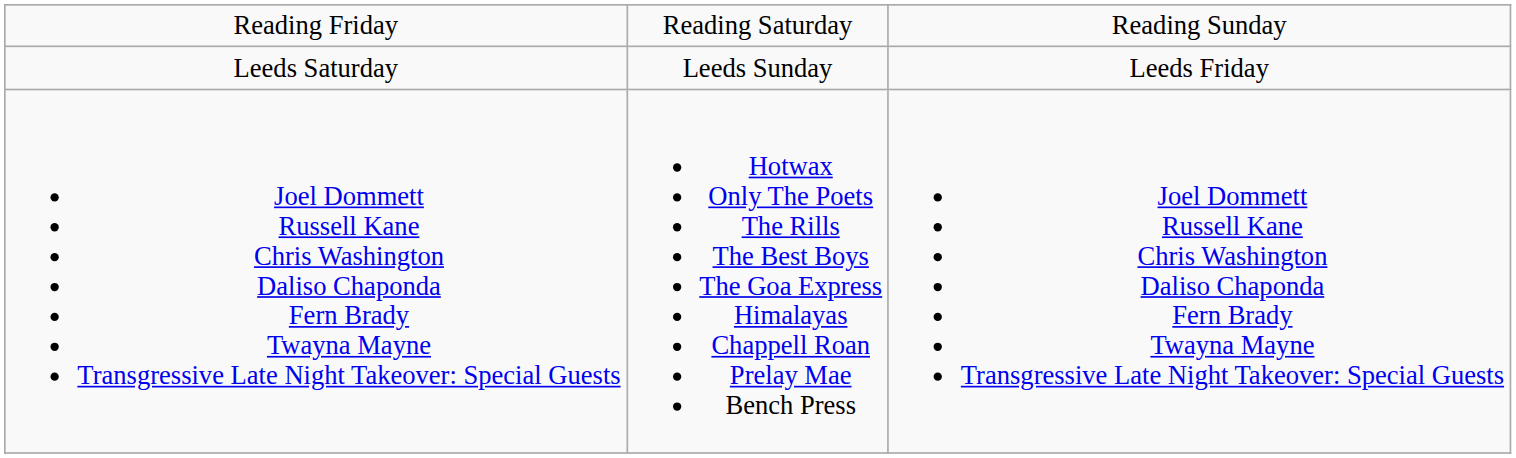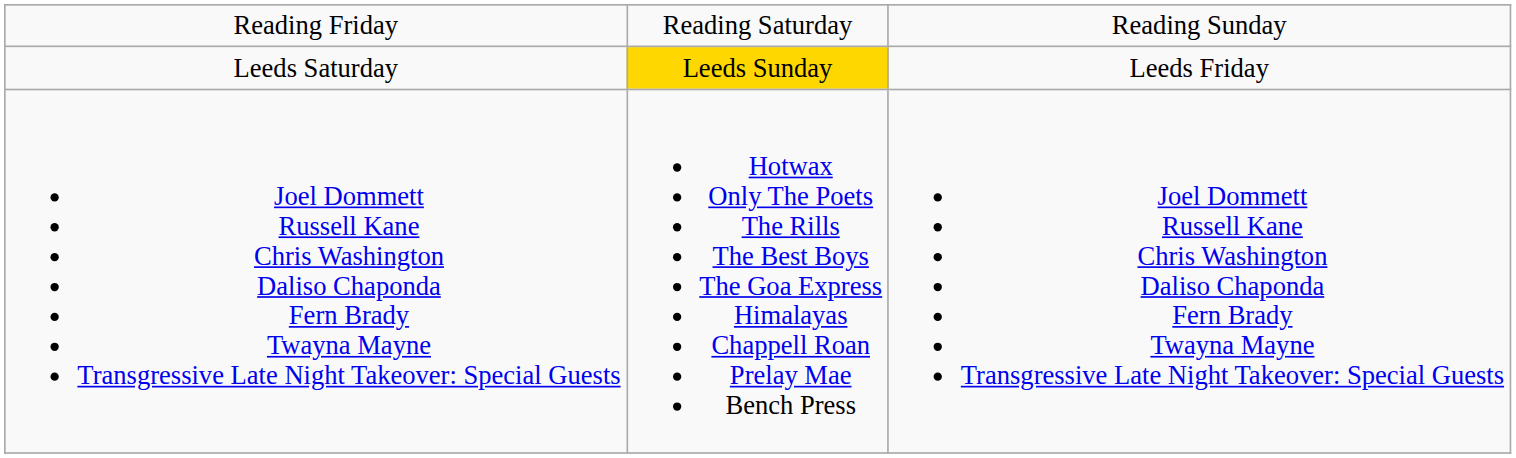(757, 67) no background -> (757, 67) gold background
